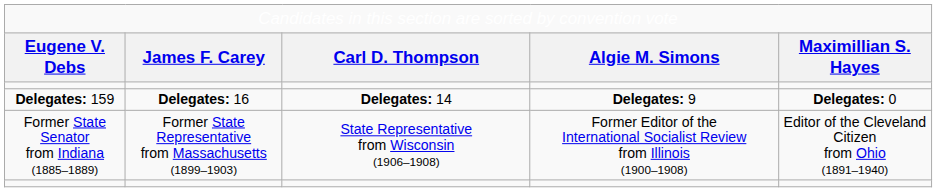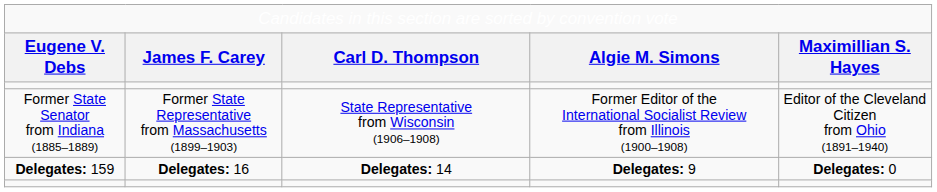rows swapped: (65, 146) <-> (65, 100)
